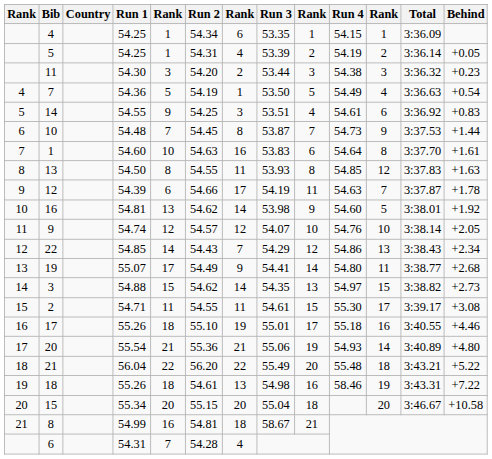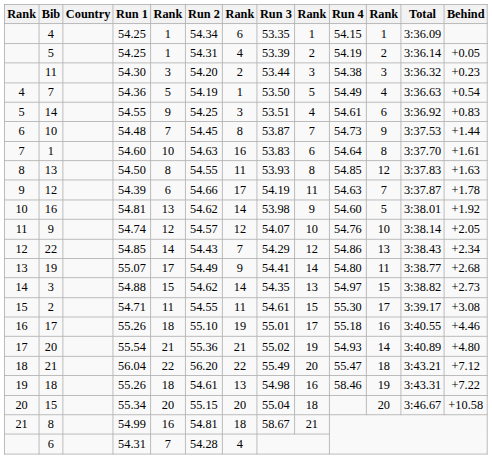(276, 346) 55.06 -> (276, 346) 55.02
(348, 365) 55.48 -> (348, 365) 55.47
(466, 365) +5.22 -> (466, 365) +7.12
